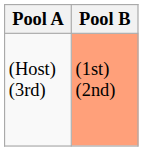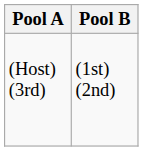(96, 79) lightsalmon background -> (96, 79) no background
